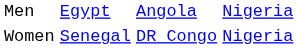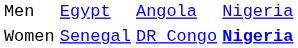(258, 36) normal -> (258, 36) bold
